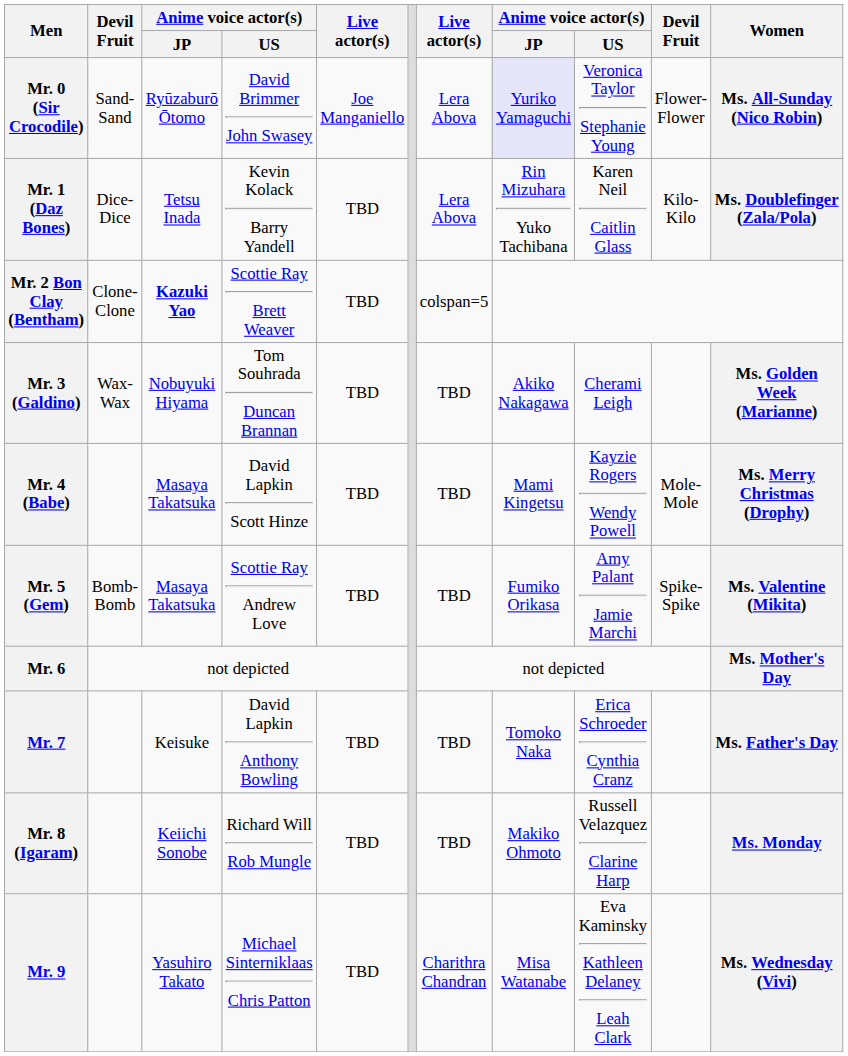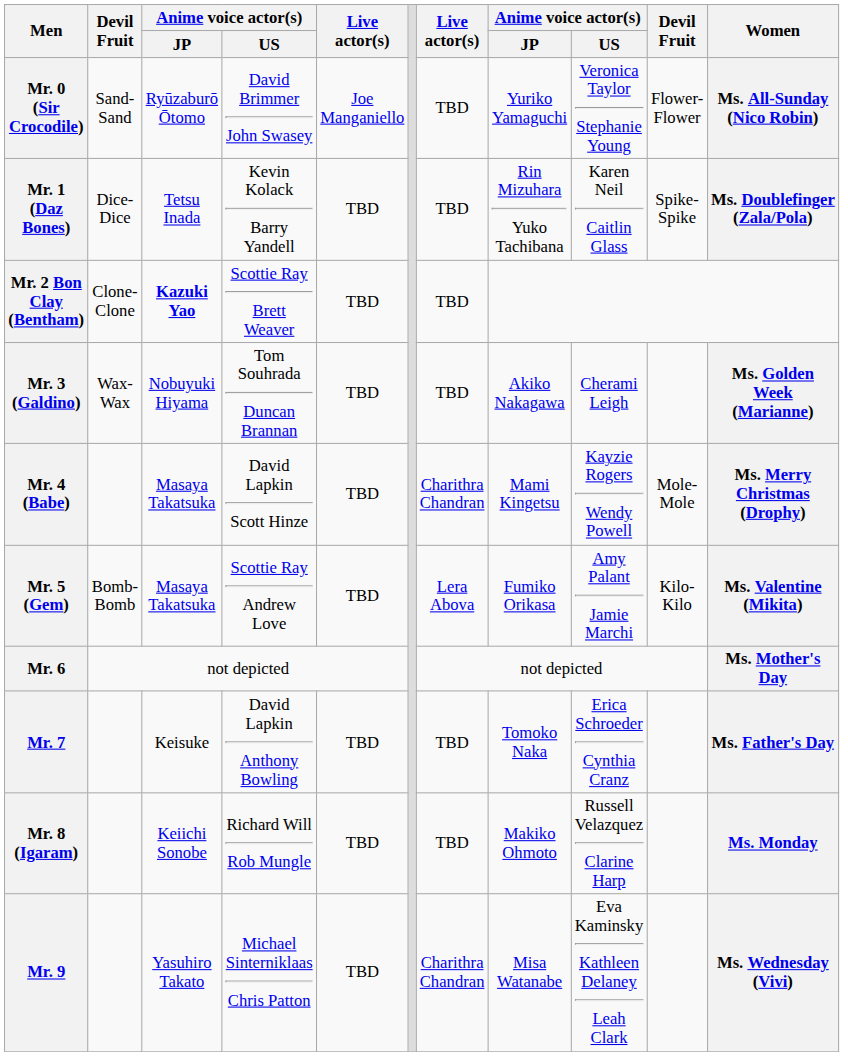(454, 107) Lera Abova -> (452, 107) TBD
(533, 107) lavender background -> (530, 107) no background
(454, 209) Lera Abova -> (452, 209) TBD
(681, 209) Kilo-Kilo -> (677, 209) Spike-Spike
(454, 301) colspan=5 -> (452, 301) TBD
(454, 494) TBD -> (452, 494) Charithra Chandran
(454, 595) TBD -> (452, 595) Lera Abova
(681, 595) Spike-Spike -> (677, 595) Kilo-Kilo
